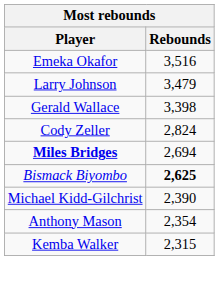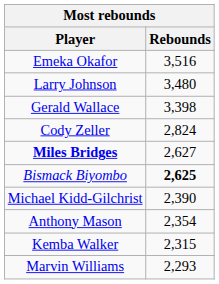(180, 84) 3,479 -> (180, 84) 3,480
(180, 152) 2,694 -> (180, 152) 2,627
+ row: (75, 267)
